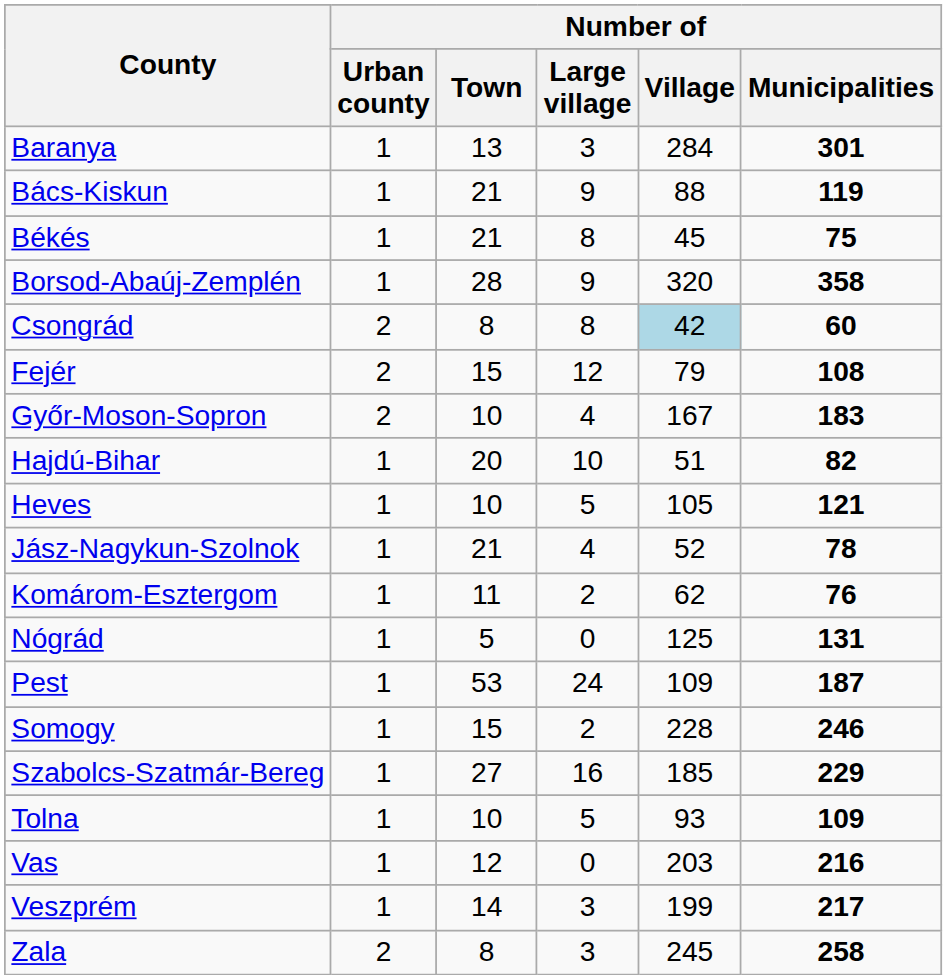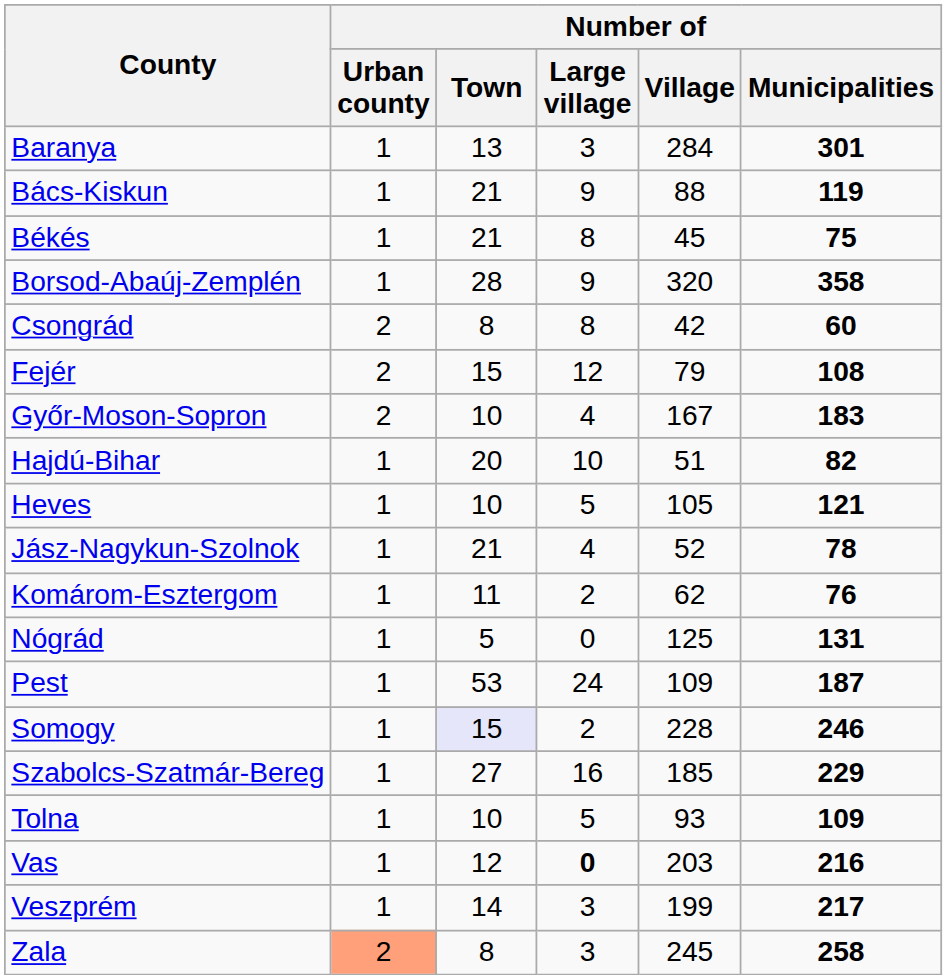(690, 326) lightblue background -> (690, 326) no background
(487, 728) no background -> (487, 728) lavender background
(588, 862) normal -> (588, 862) bold
(384, 951) no background -> (384, 951) lightsalmon background
